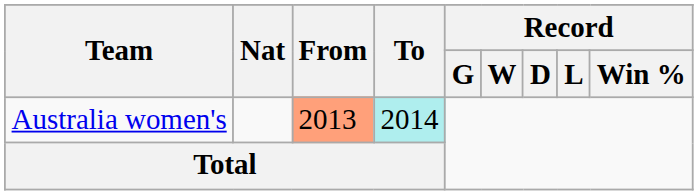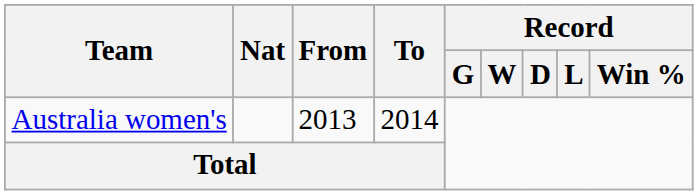(327, 119) lightsalmon background -> (327, 119) no background
(409, 119) paleturquoise background -> (409, 119) no background
